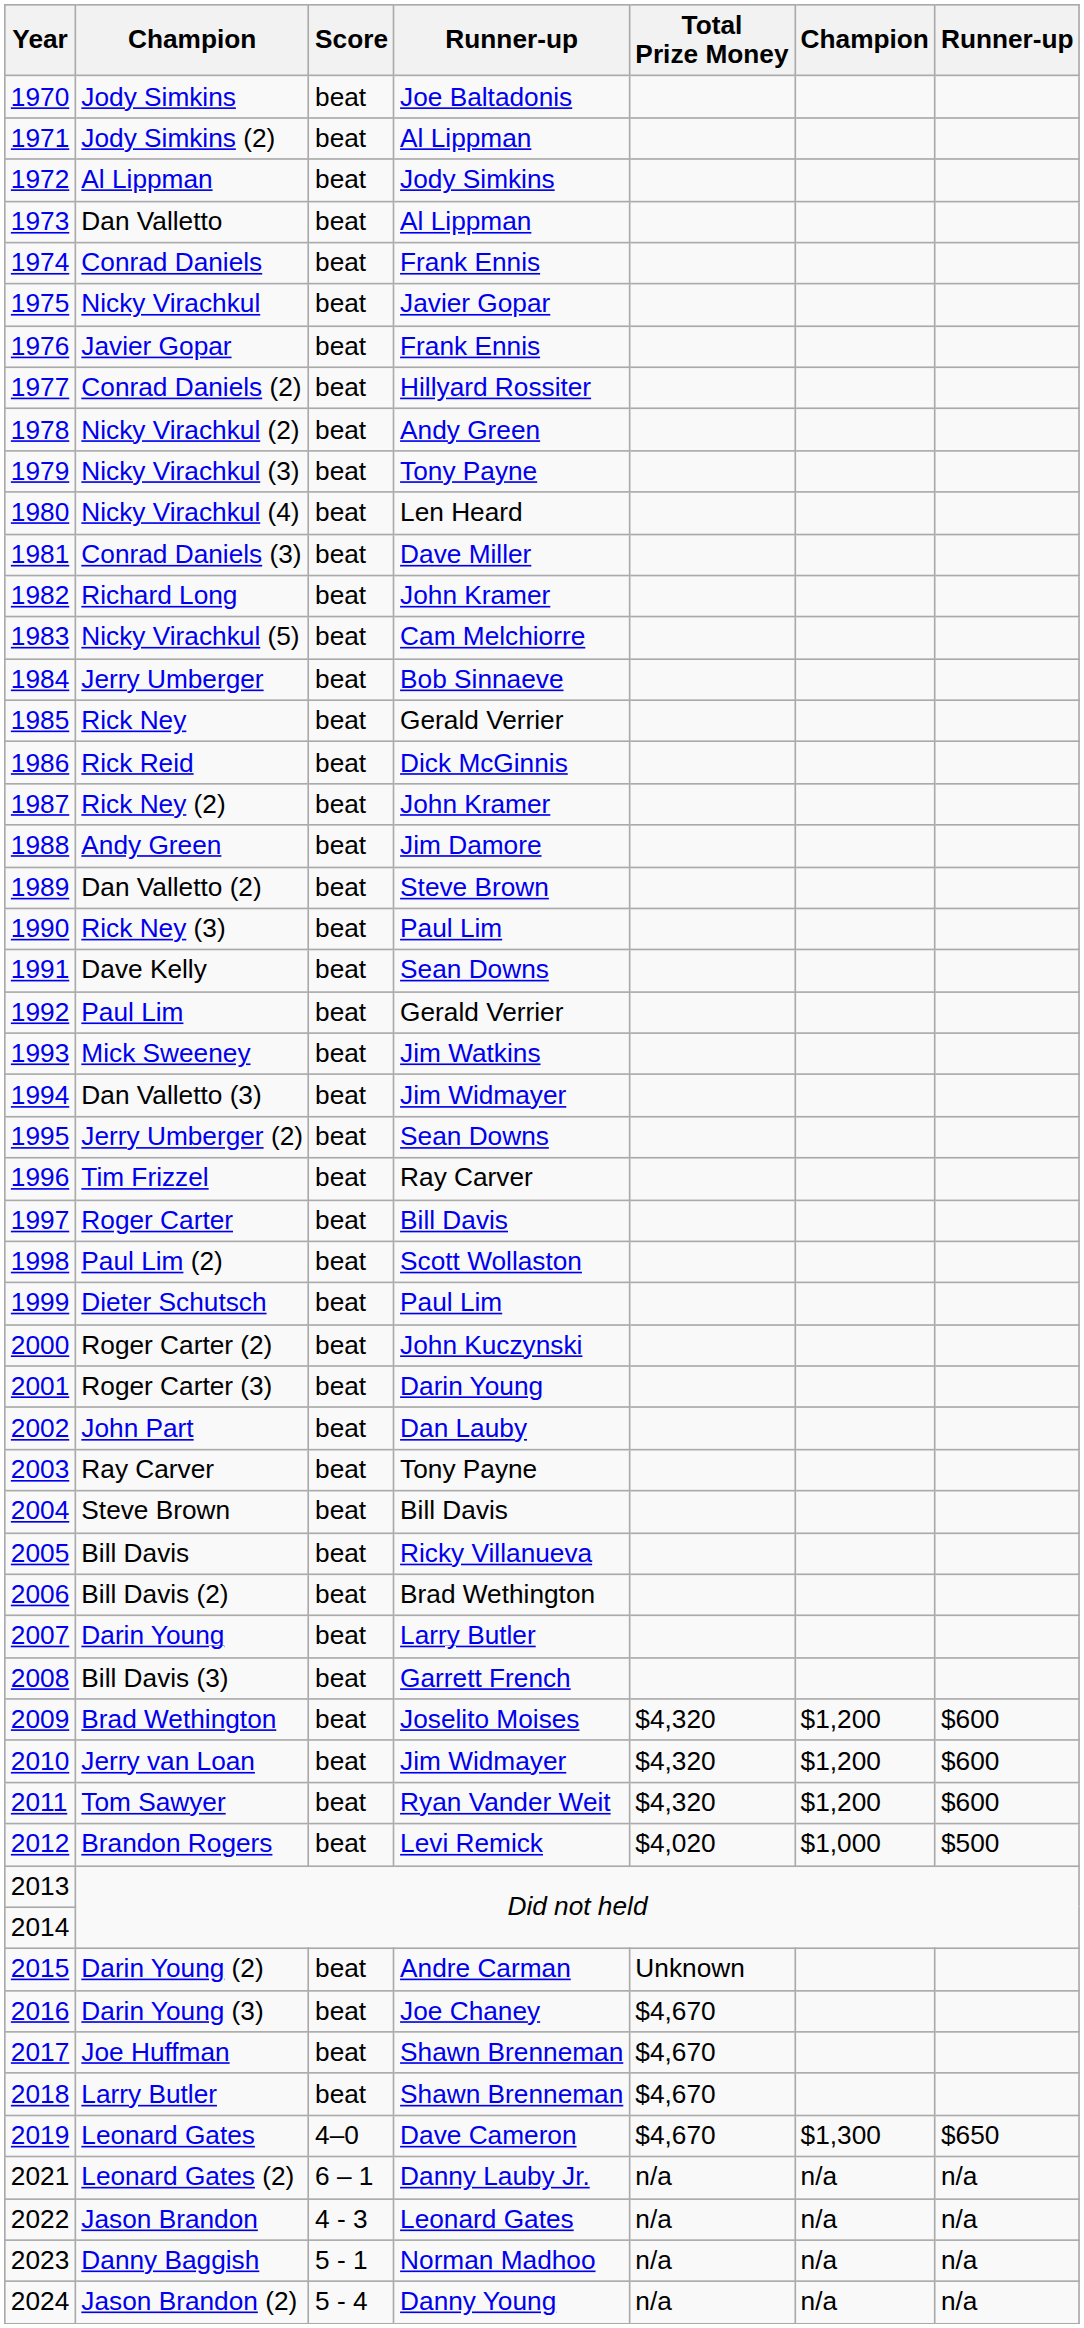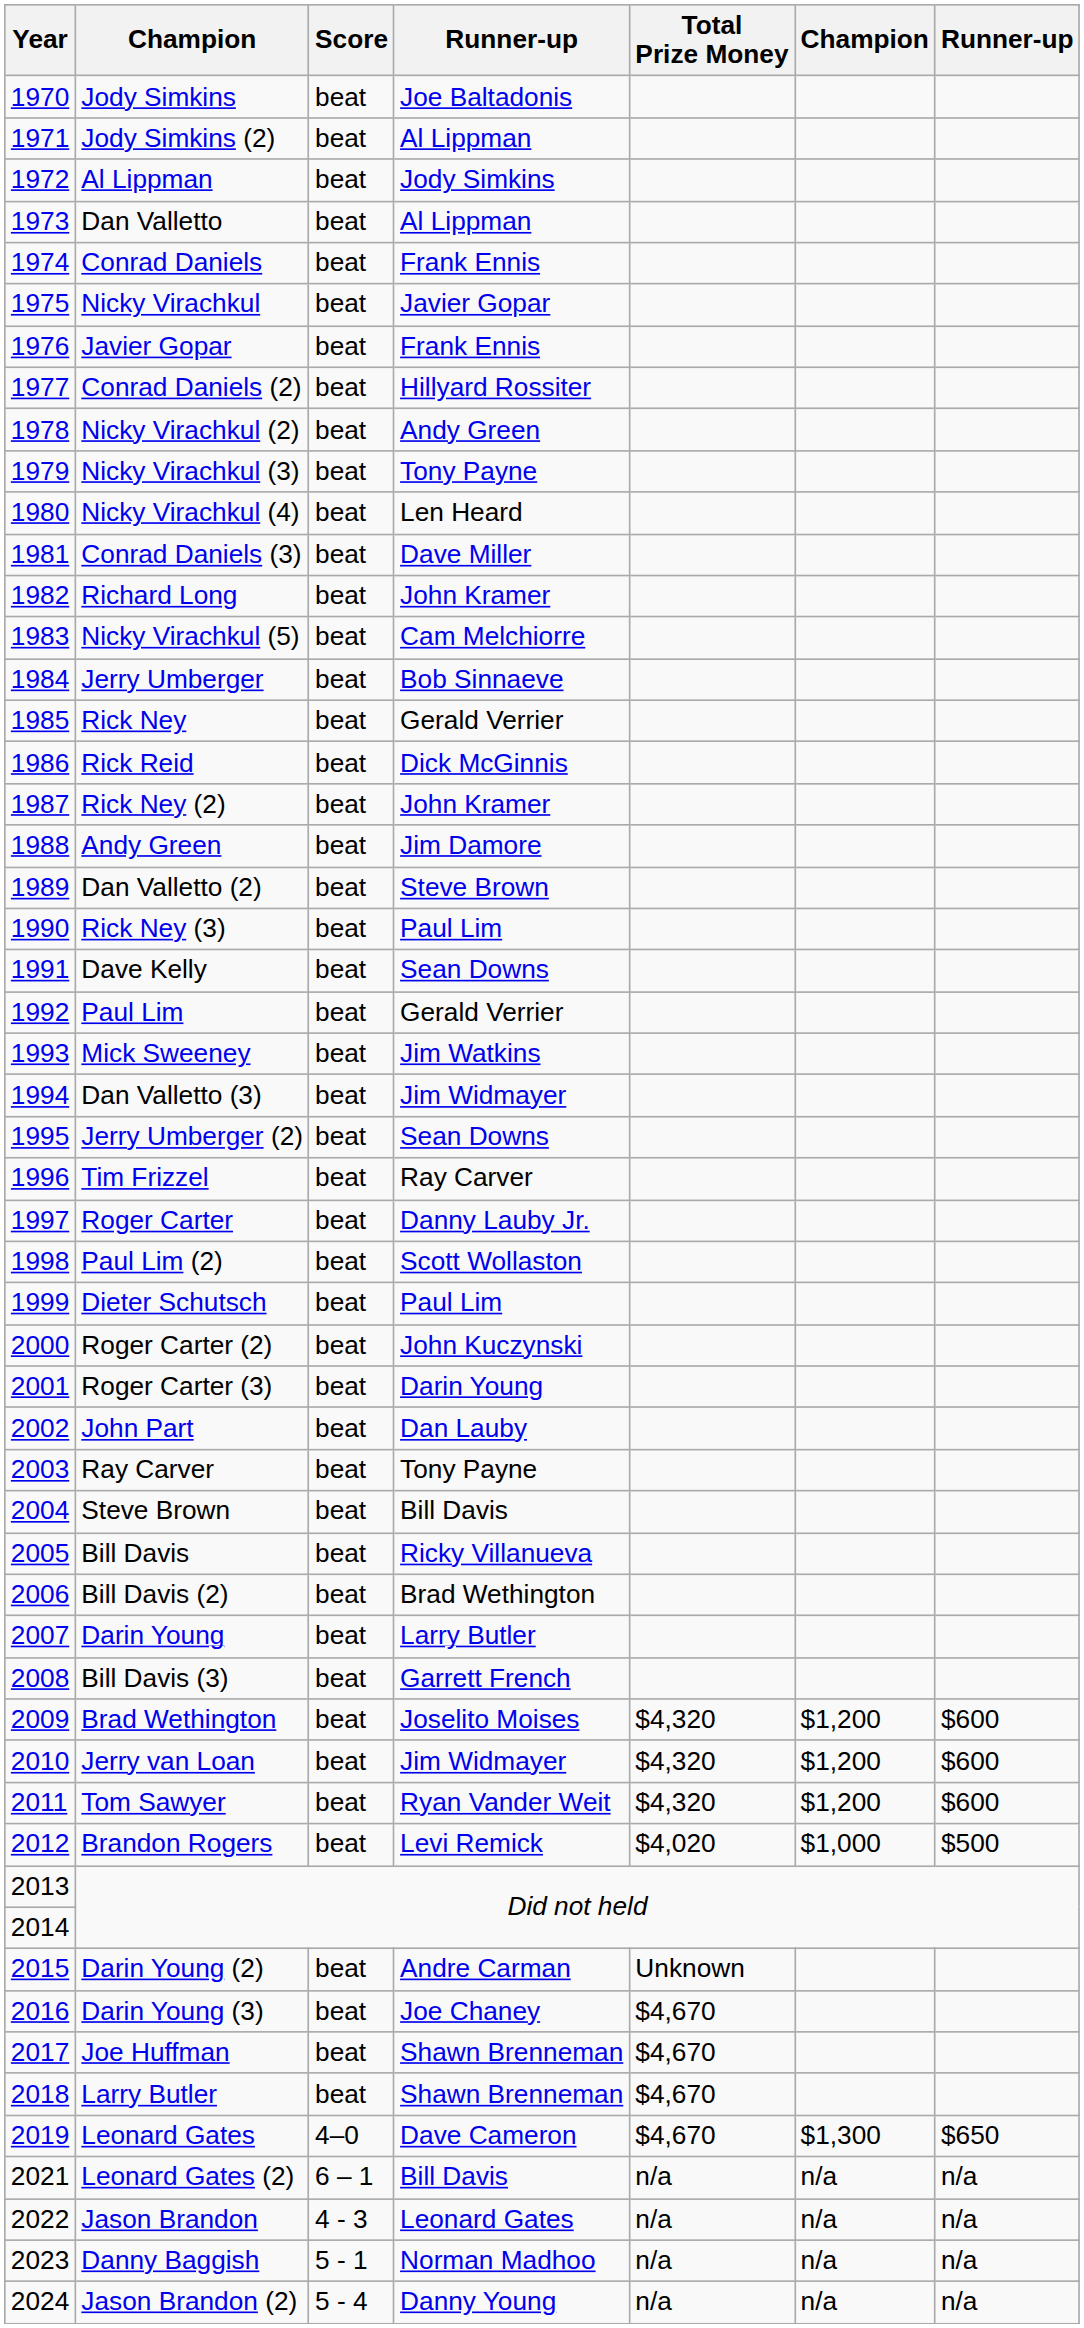(454, 1220) Bill Davis -> (495, 1220) Danny Lauby Jr.
(495, 2177) Danny Lauby Jr. -> (454, 2177) Bill Davis
